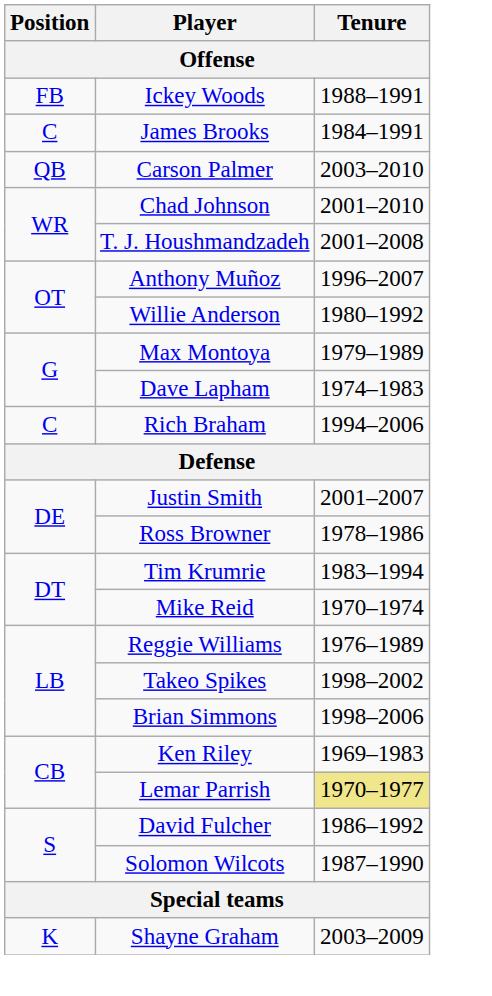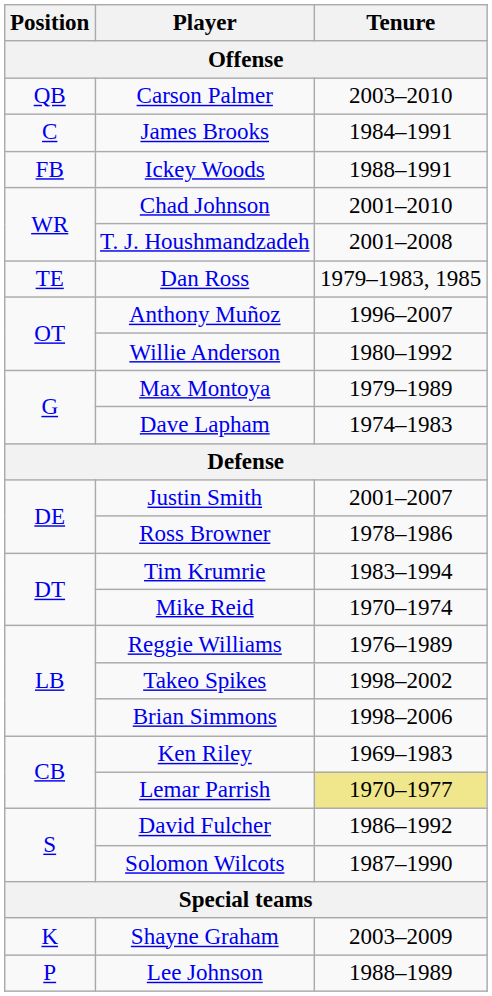rows swapped: (205, 168) <-> (205, 95)
+ row: (205, 278)
- row: (205, 424)
+ row: (205, 972)
